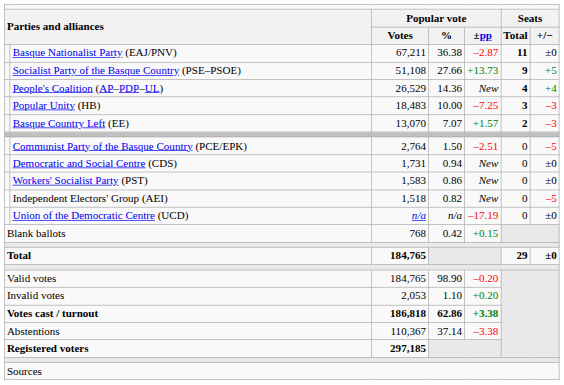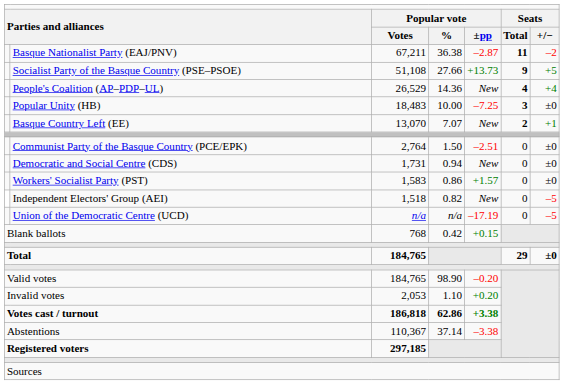(551, 53) ±0 -> (551, 53) –2
(551, 105) –3 -> (551, 105) ±0
(486, 123) +1.57 -> (488, 123) New
(551, 123) –3 -> (551, 123) +1
(551, 145) –5 -> (551, 145) ±0
(488, 181) New -> (486, 181) +1.57
(551, 216) ±0 -> (551, 216) –5
